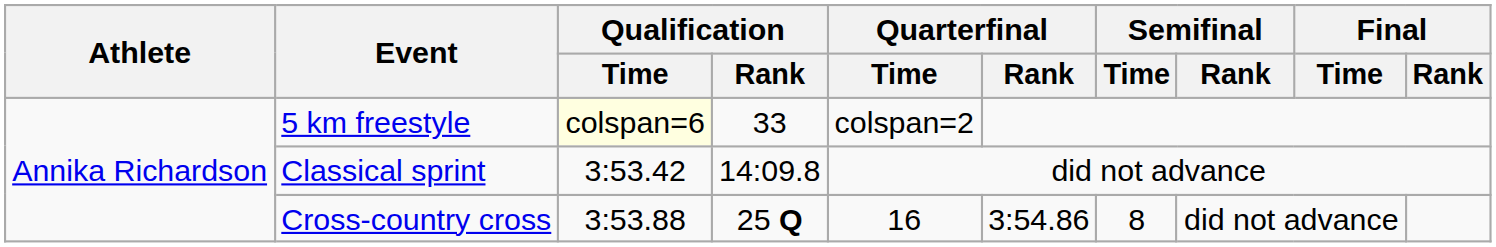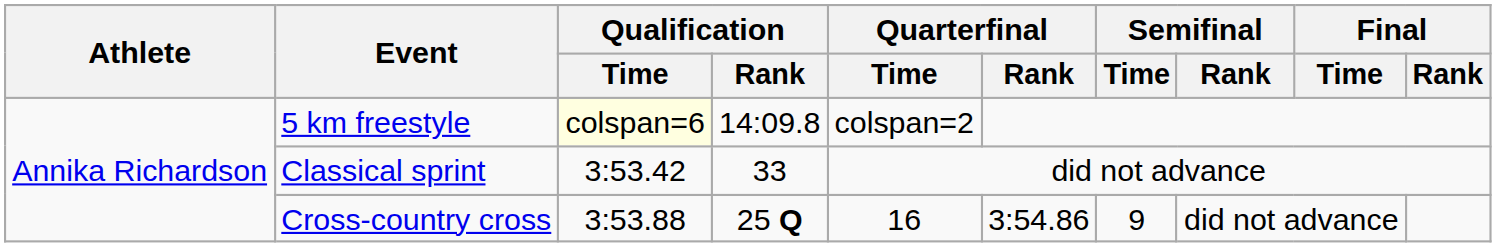(770, 123) 33 -> (770, 123) 14:09.8
(770, 171) 14:09.8 -> (770, 171) 33
(1137, 219) 8 -> (1137, 219) 9
